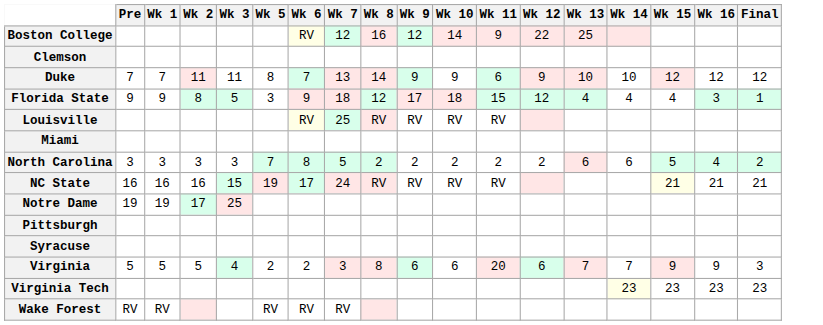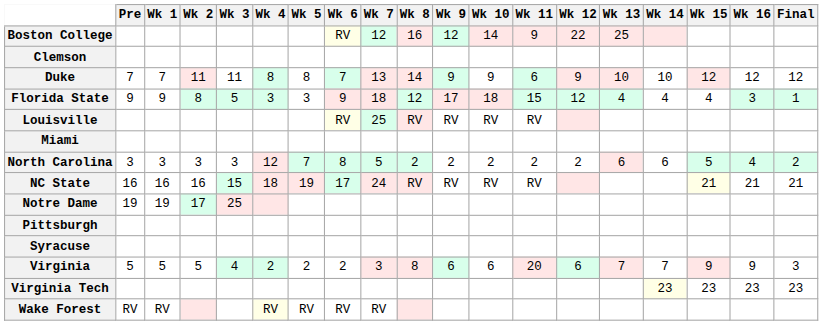+ column: (271, 15)
